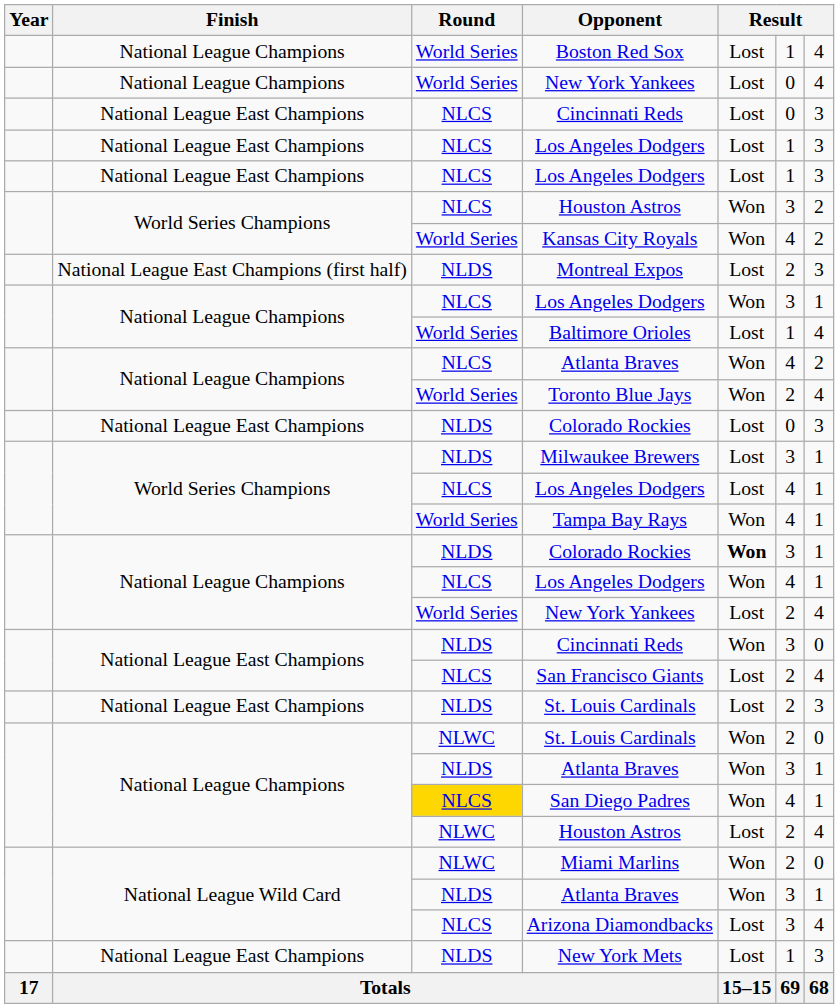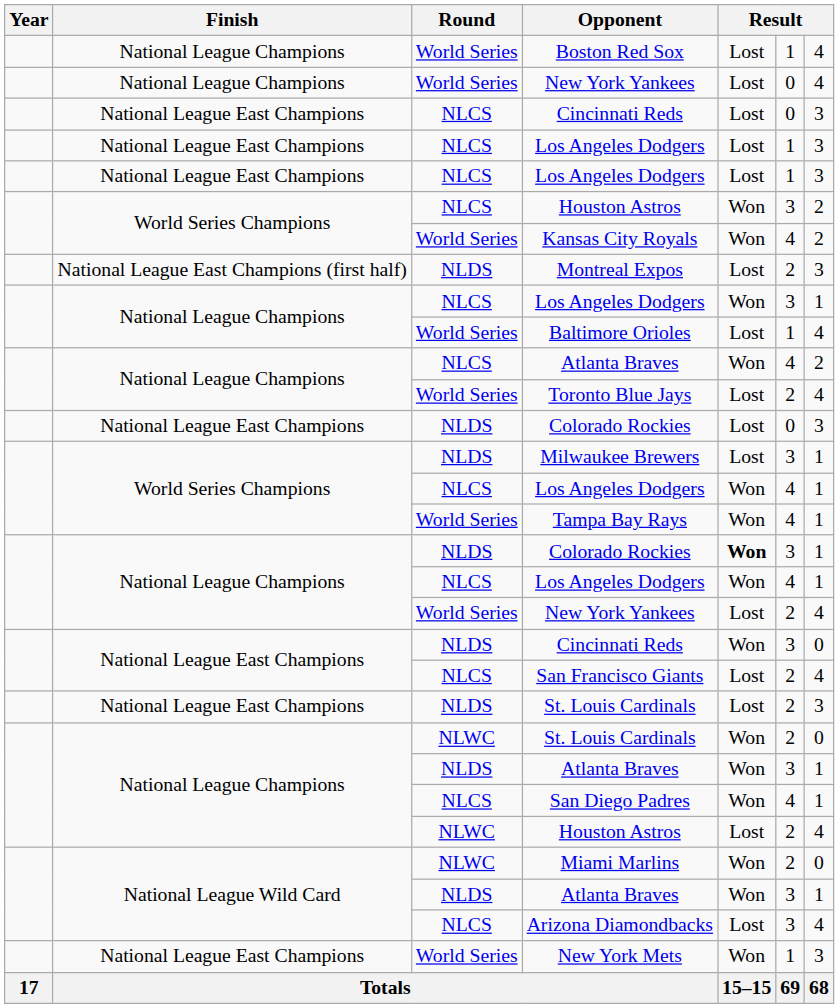(747, 394) Won -> (747, 394) Lost
(747, 488) Lost -> (747, 488) Won
(467, 800) gold background -> (467, 800) no background
(467, 956) NLDS -> (467, 956) World Series
(747, 956) Lost -> (747, 956) Won
